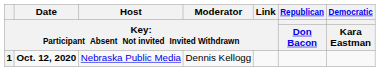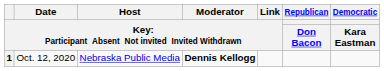(46, 58) bold -> (46, 58) normal
(218, 58) normal -> (220, 58) bold
